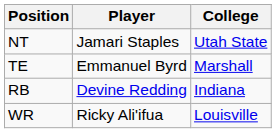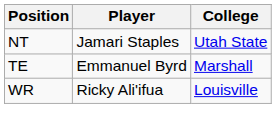- row: (19, 90)
